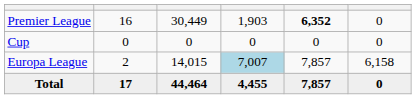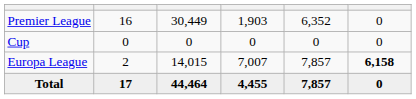(316, 20) bold -> (316, 20) normal
(252, 62) lightblue background -> (252, 62) no background
(379, 62) normal -> (379, 62) bold
